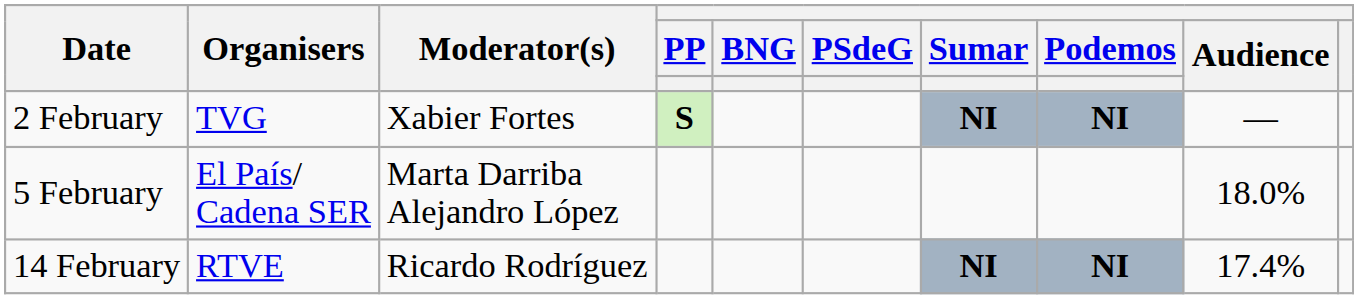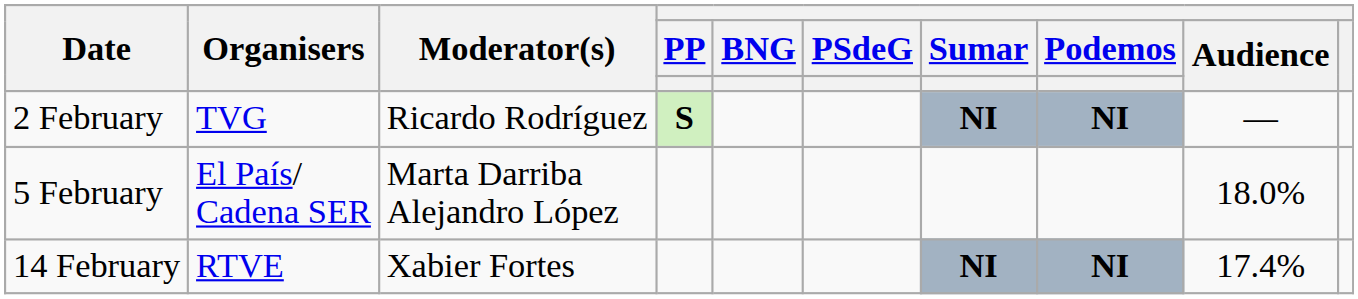(481, 118) Xabier Fortes -> (517, 118) Ricardo Rodríguez
(517, 265) Ricardo Rodríguez -> (481, 265) Xabier Fortes
